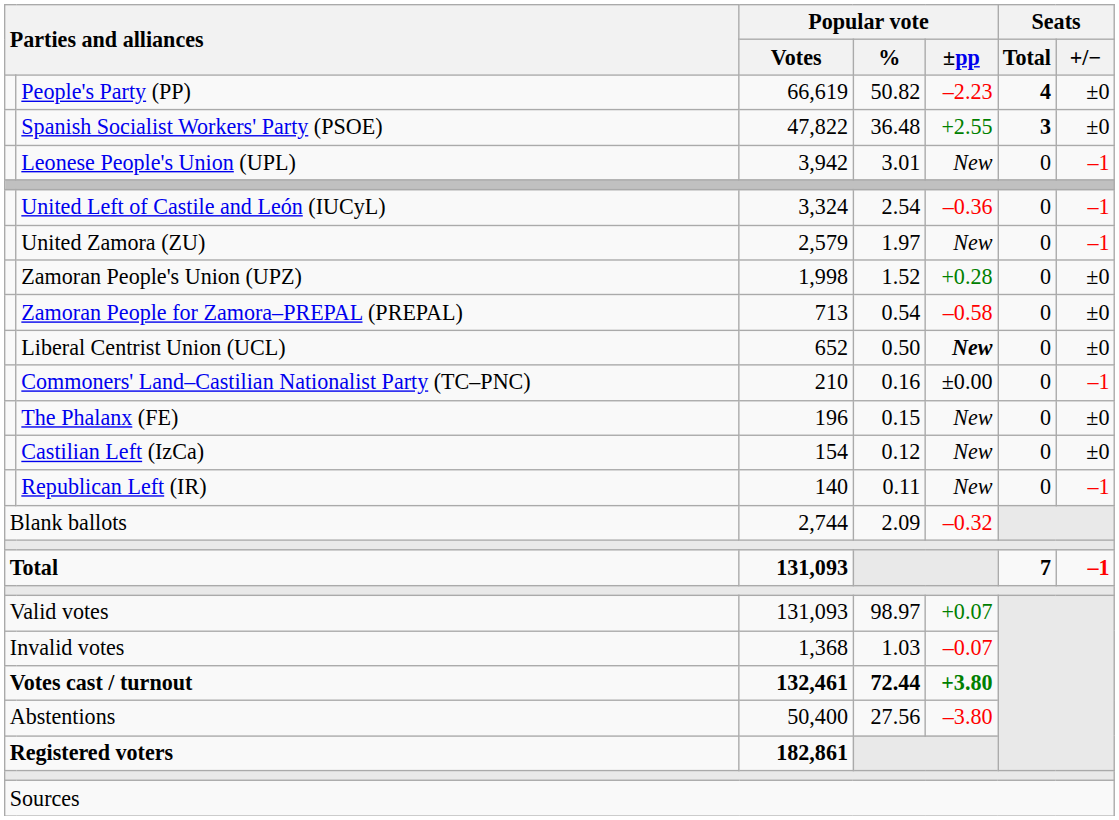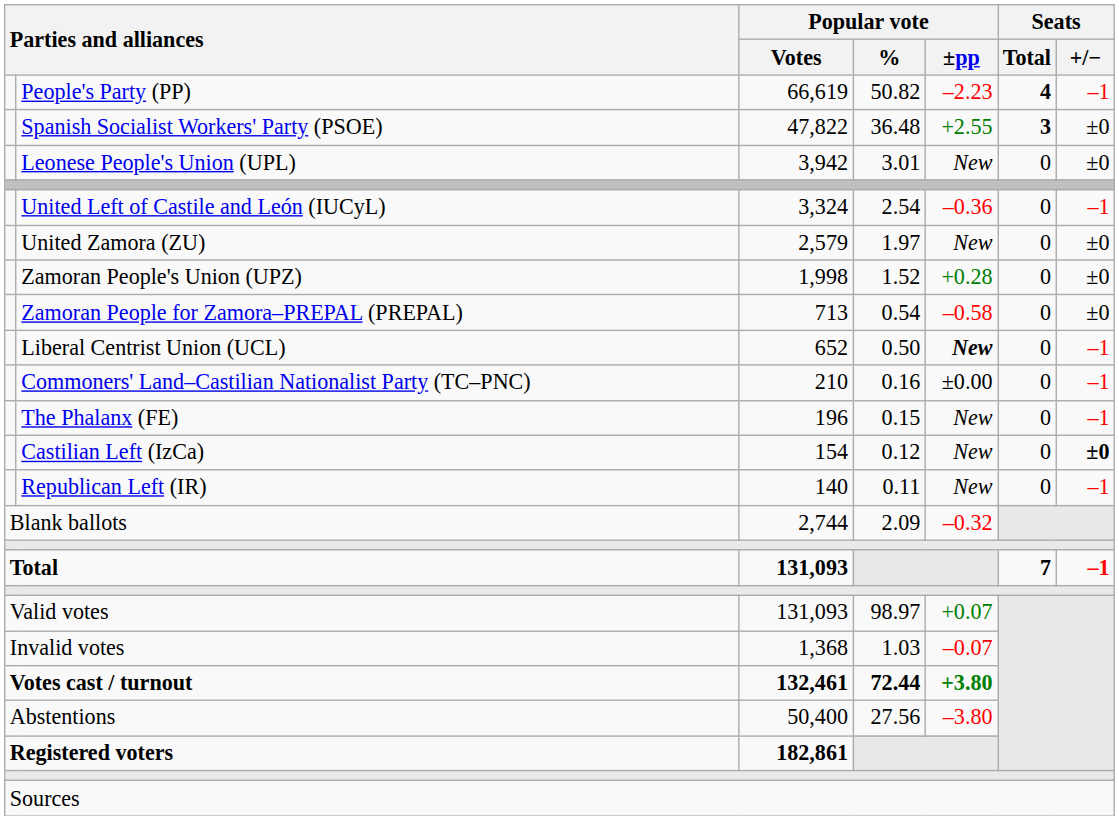(1098, 92) ±0 -> (1098, 92) –1
(1098, 162) –1 -> (1098, 162) ±0
(1098, 242) –1 -> (1098, 242) ±0
(1098, 347) ±0 -> (1098, 347) –1
(1098, 417) ±0 -> (1098, 417) –1
(1098, 452) normal -> (1098, 452) bold
